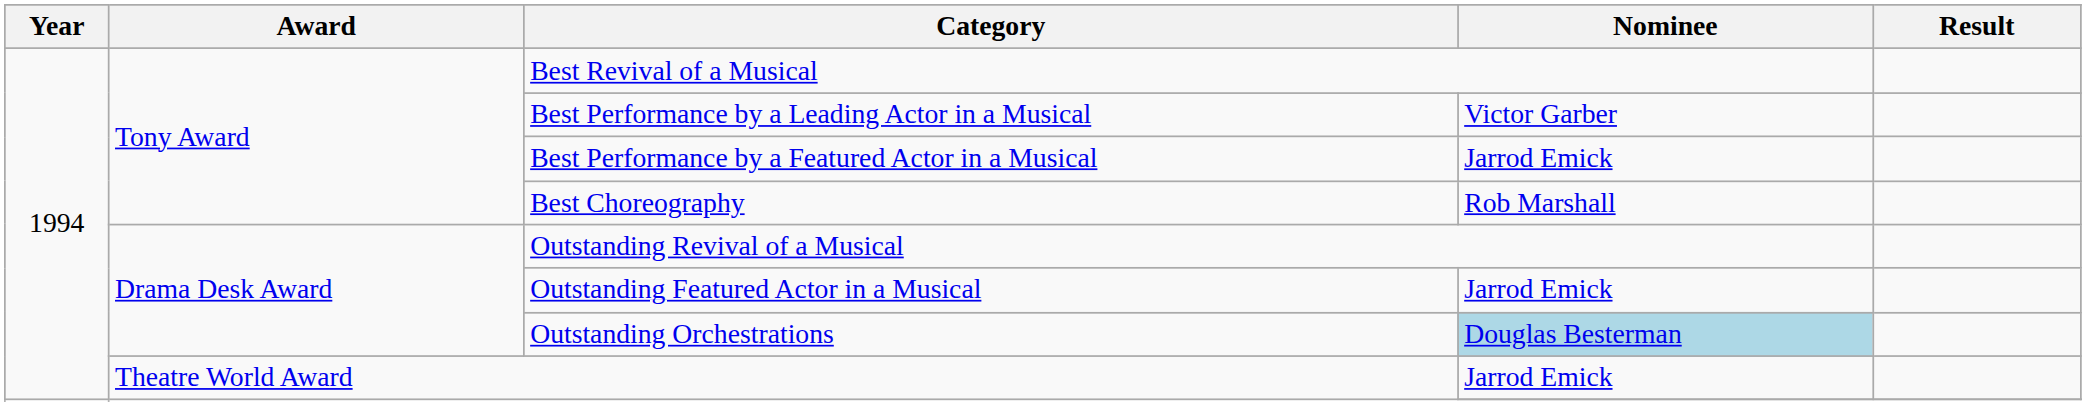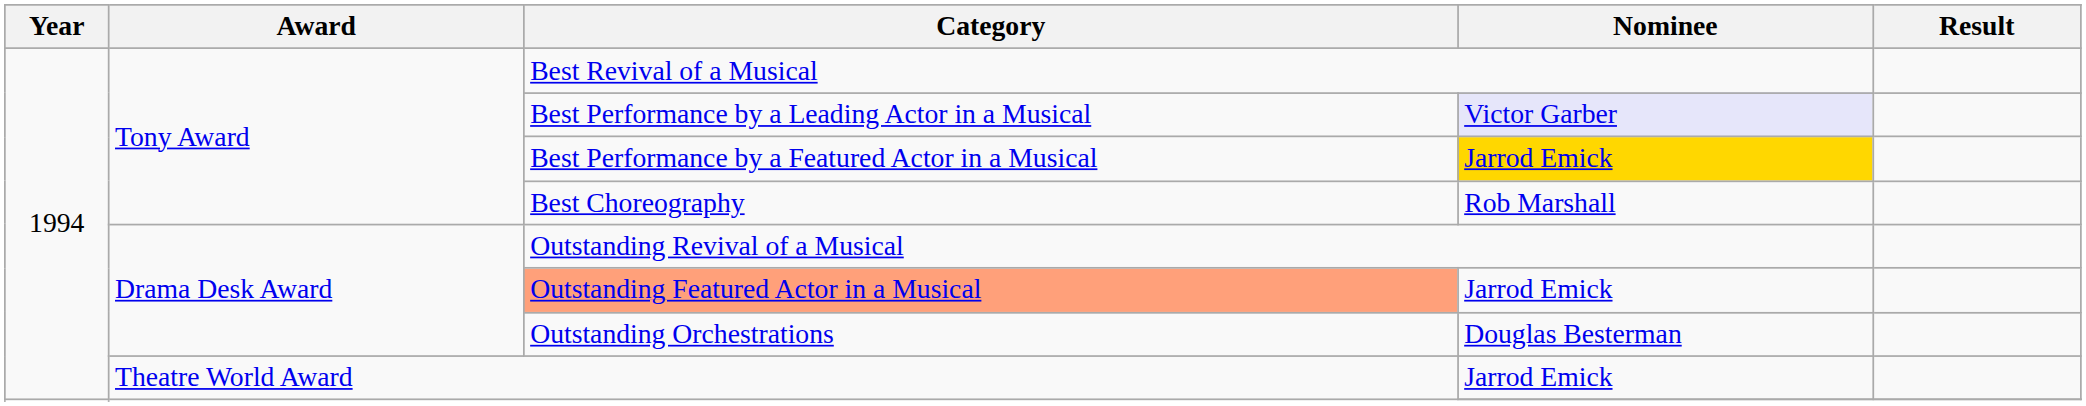(1541, 114) no background -> (1541, 114) lavender background
(1538, 158) no background -> (1538, 158) gold background
(756, 289) no background -> (756, 289) lightsalmon background
(1573, 333) lightblue background -> (1573, 333) no background
